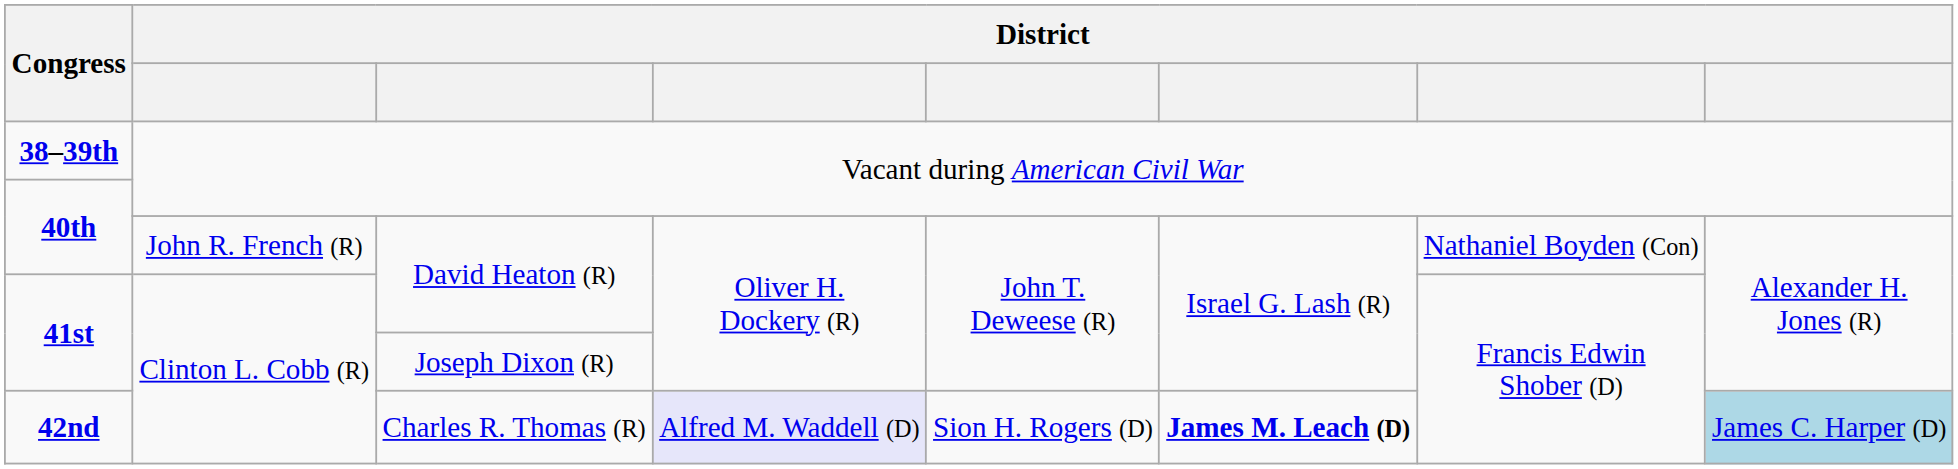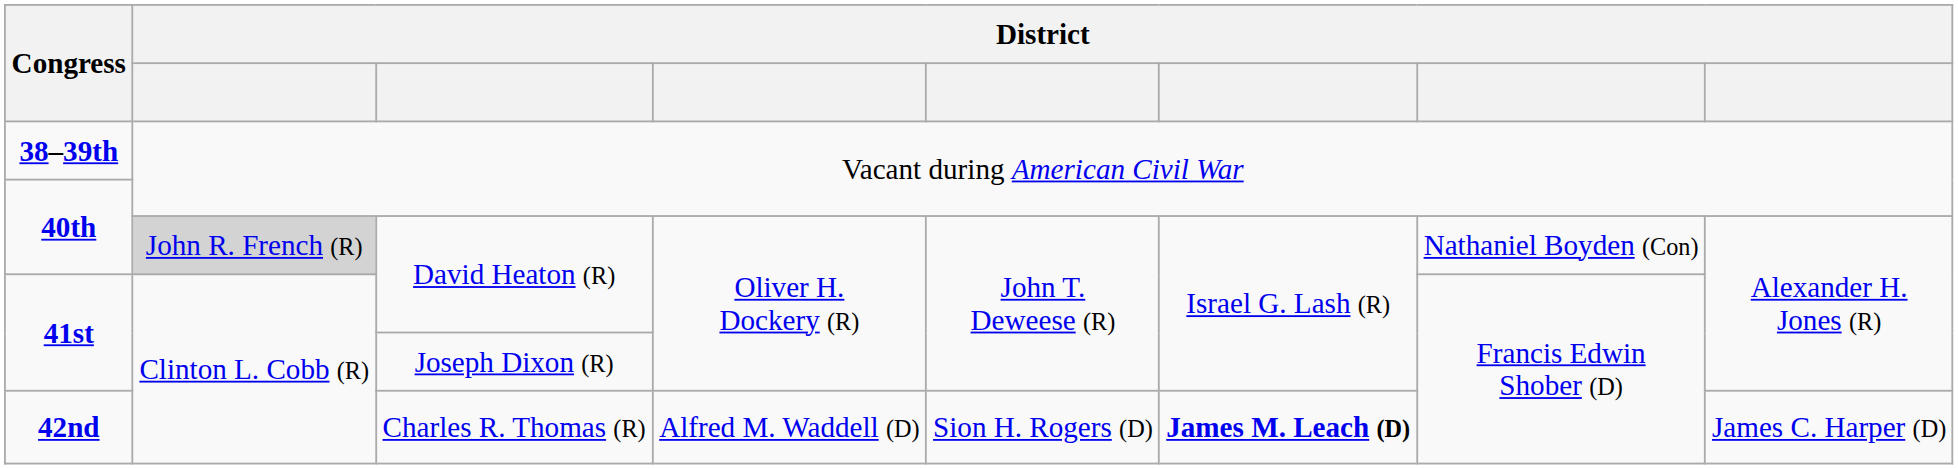(254, 244) no background -> (254, 244) lightgrey background
(789, 426) lavender background -> (789, 426) no background
(1829, 426) lightblue background -> (1829, 426) no background
